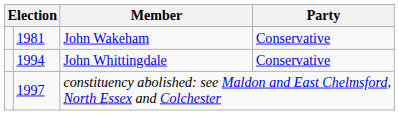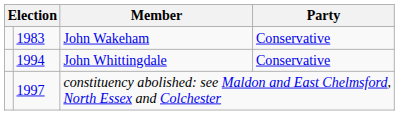(31, 37) 1981 -> (31, 37) 1983
